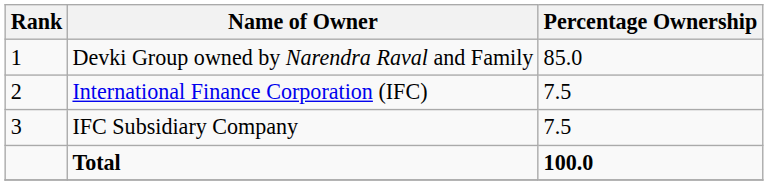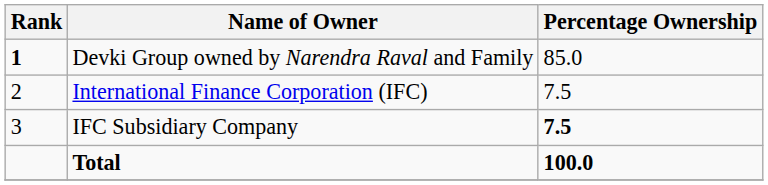(16, 57) normal -> (16, 57) bold
(557, 127) normal -> (557, 127) bold
